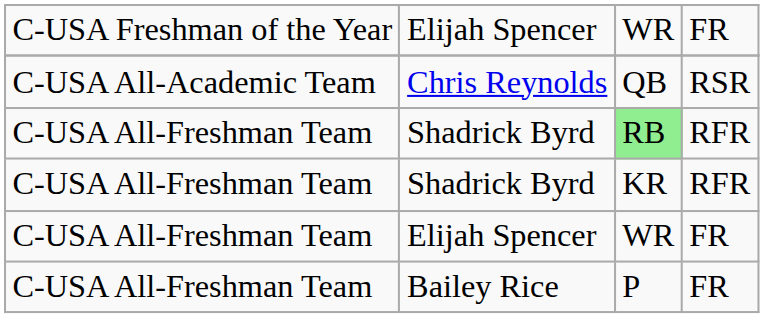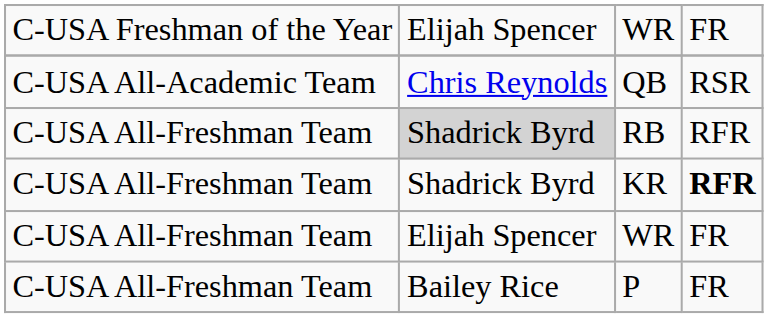(501, 132) no background -> (501, 132) lightgrey background
(644, 132) lightgreen background -> (644, 132) no background
(720, 183) normal -> (722, 183) bold
